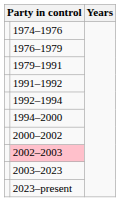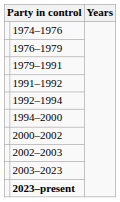(38, 153) pink background -> (37, 153) no background
(42, 188) normal -> (44, 188) bold
